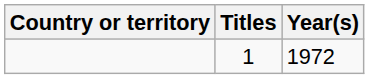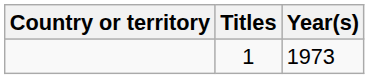(311, 57) 1972 -> (311, 57) 1973
